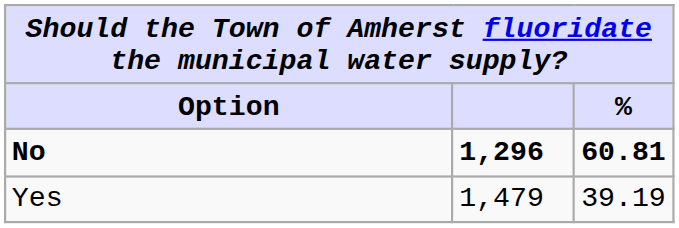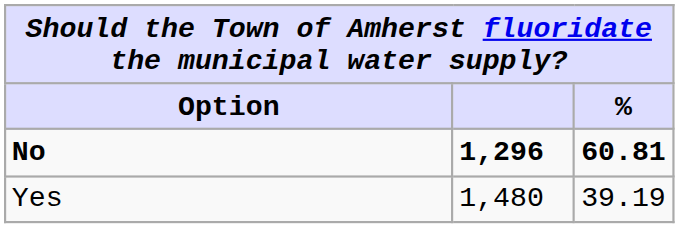(502, 199) 1,479 -> (502, 199) 1,480
